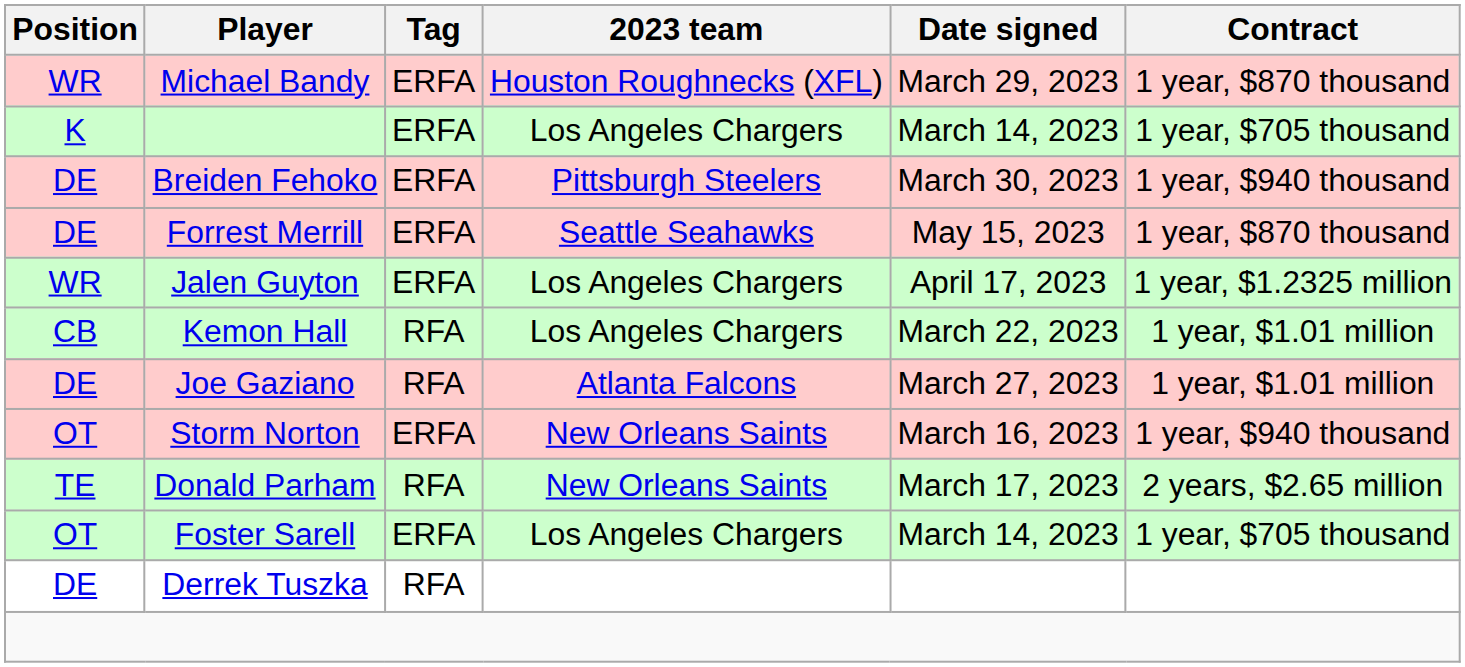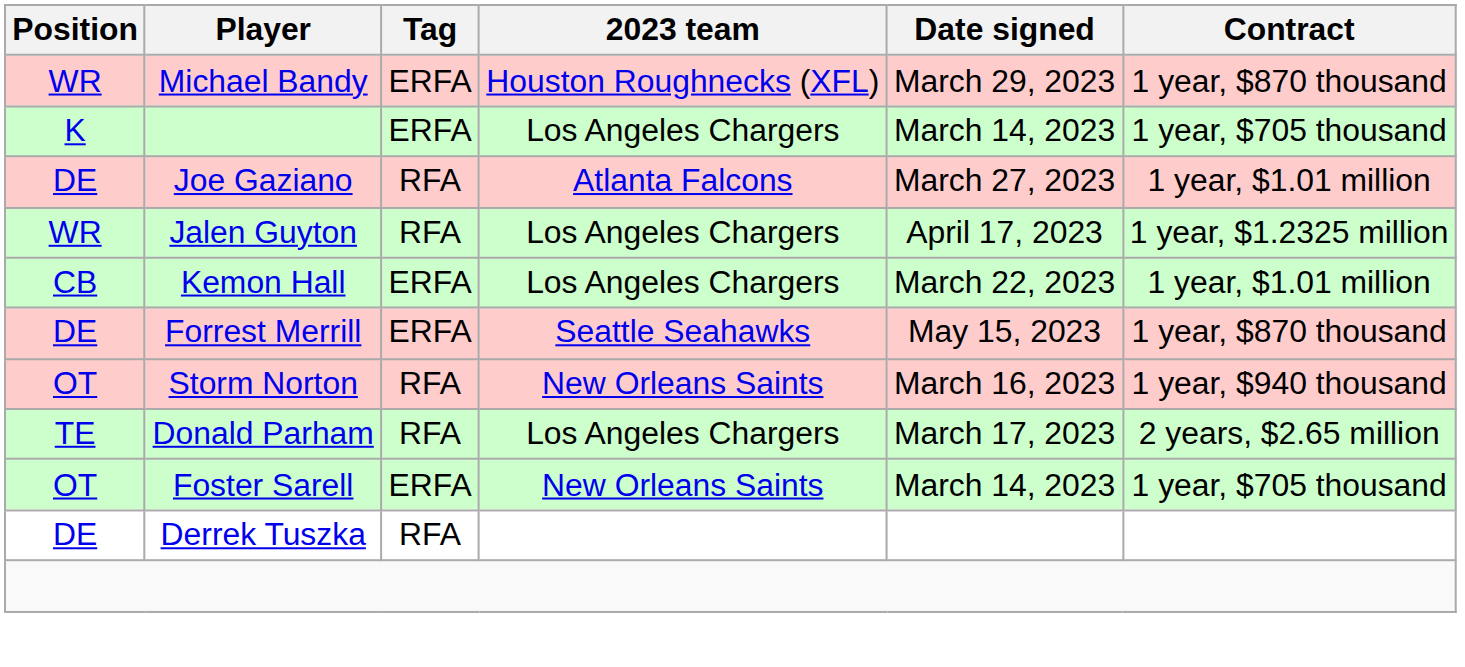- row: (75, 181)
rows swapped: (75, 383) <-> (75, 231)
(434, 282) ERFA -> (430, 231) RFA
(434, 332) RFA -> (430, 282) ERFA
(434, 433) ERFA -> (430, 383) RFA
(686, 484) New Orleans Saints -> (683, 433) Los Angeles Chargers
(686, 534) Los Angeles Chargers -> (683, 484) New Orleans Saints
